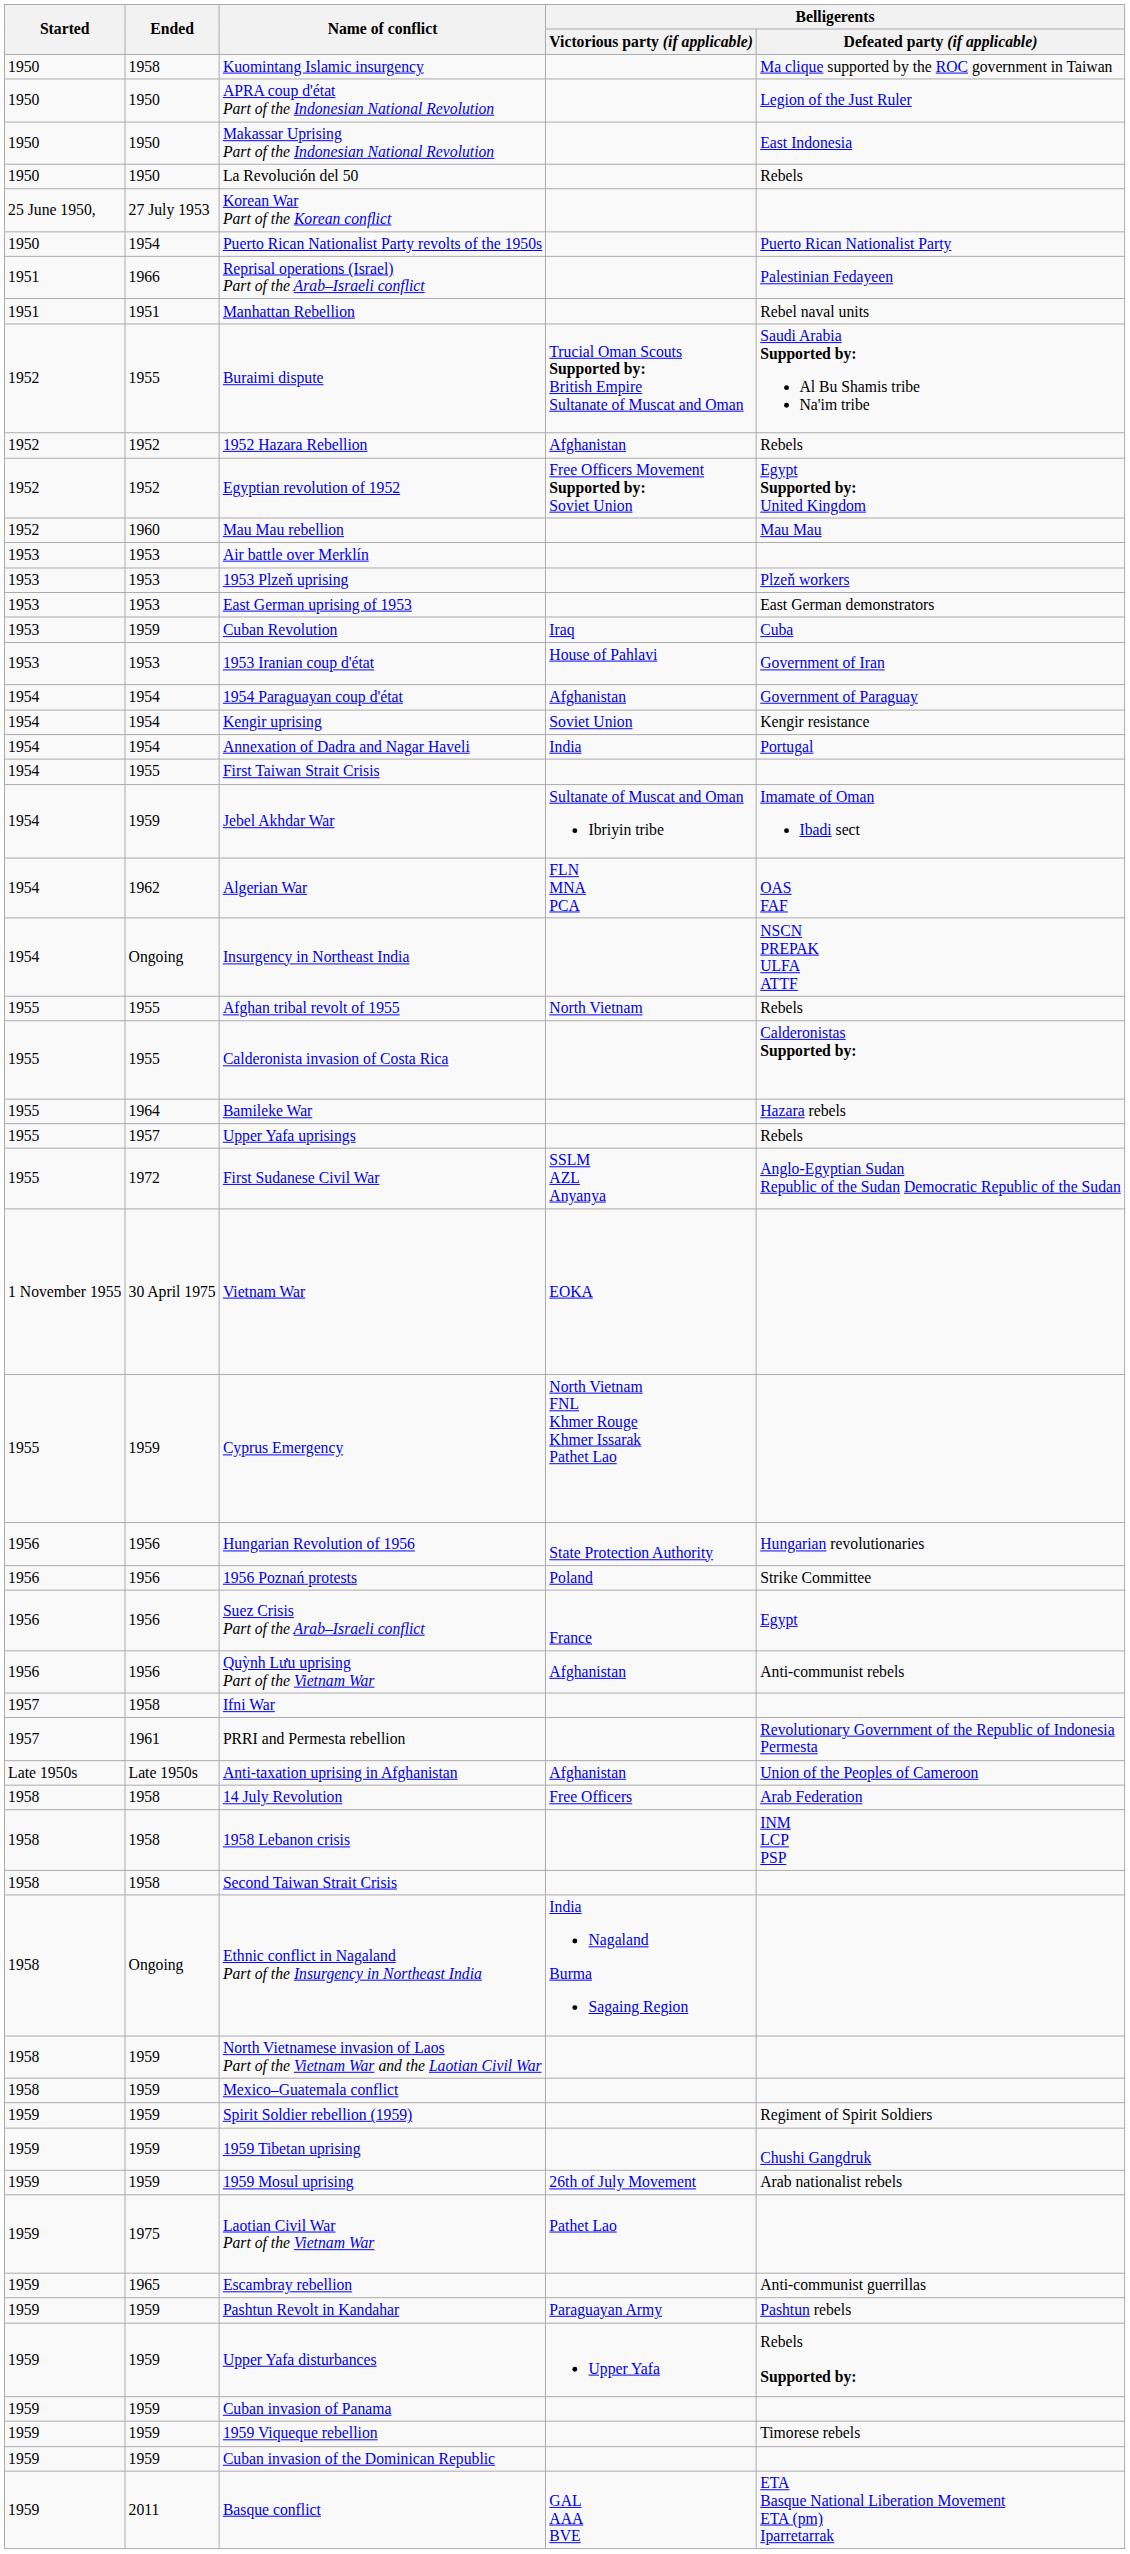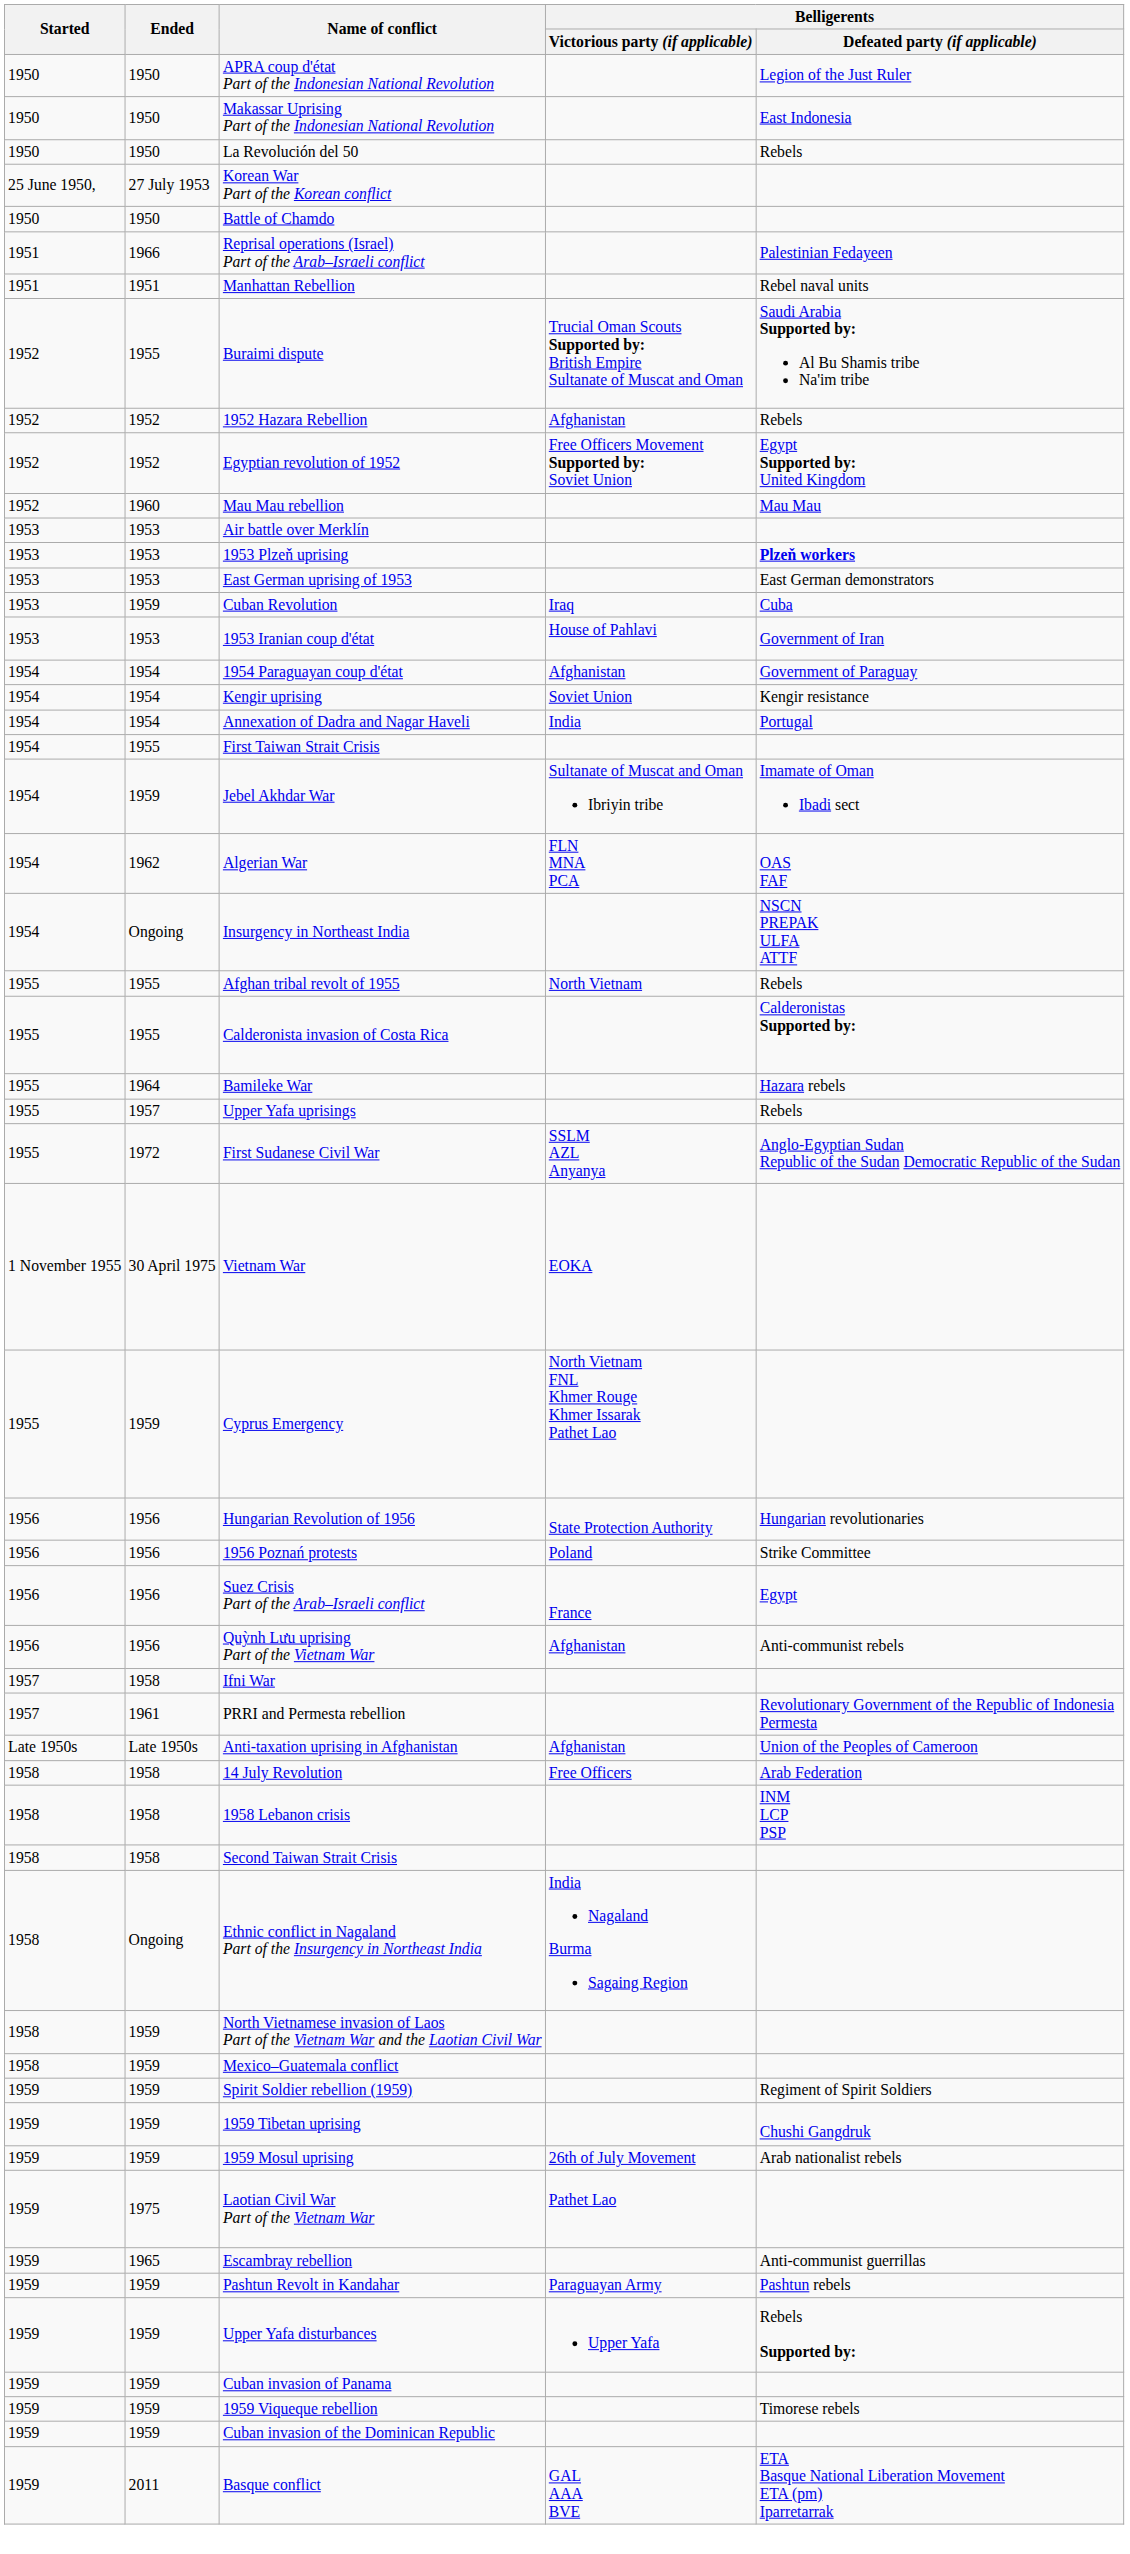- row: (323, 66)
+ row: (279, 219)
- row: (383, 243)
(805, 580) normal -> (807, 555) bold
